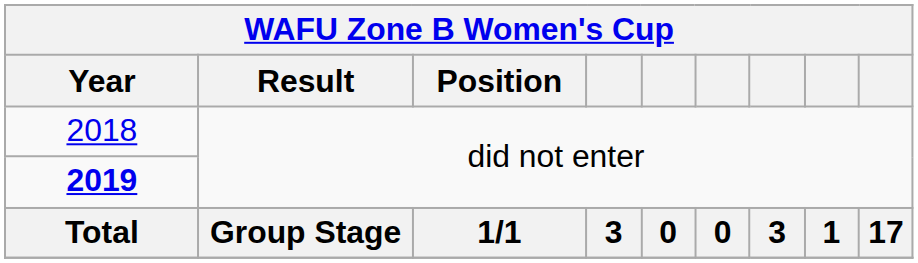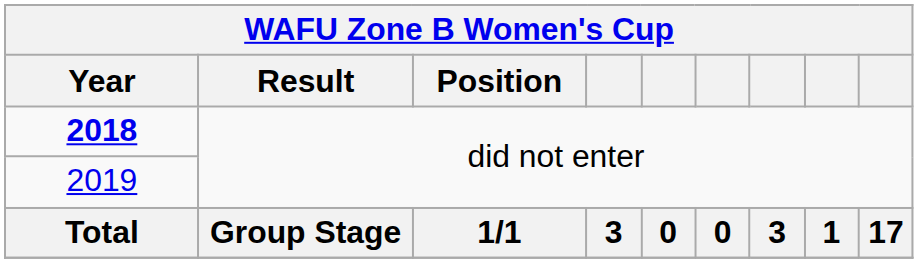(102, 130) normal -> (102, 130) bold
(102, 181) bold -> (102, 181) normal
